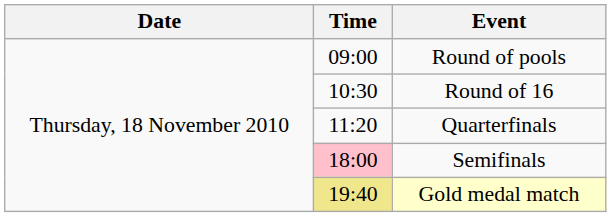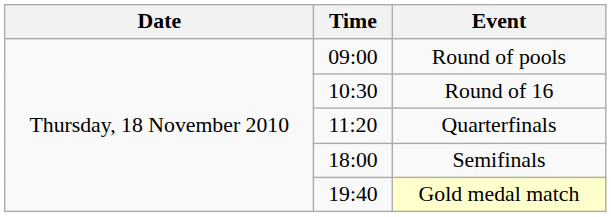(353, 159) pink background -> (353, 159) no background
(353, 194) khaki background -> (353, 194) no background
